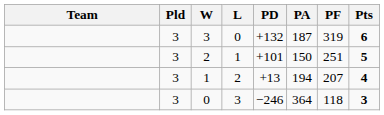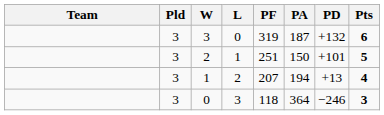columns swapped: (333, 15) <-> (270, 15)
